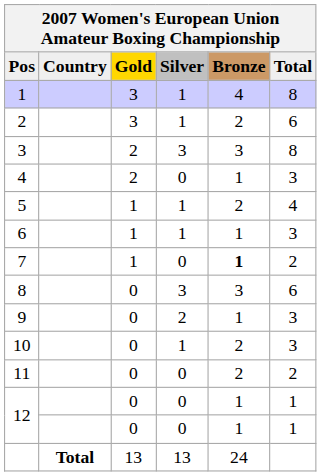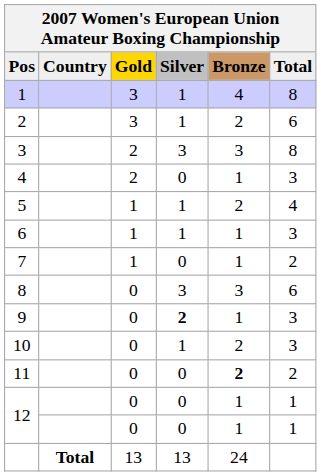(239, 261) bold -> (239, 261) normal
(182, 317) normal -> (182, 317) bold
(239, 373) normal -> (239, 373) bold
